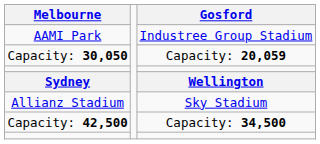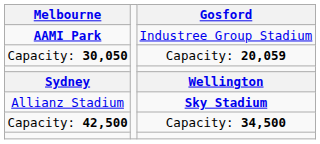(68, 35) normal -> (68, 35) bold
(226, 102) normal -> (226, 102) bold
